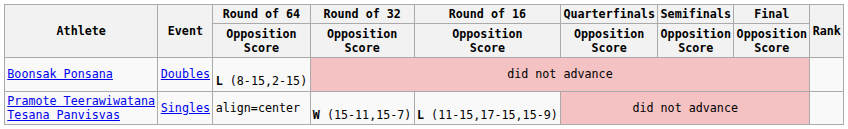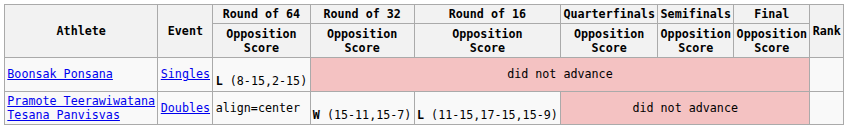(185, 74) Doubles -> (185, 74) Singles
(185, 108) Singles -> (185, 108) Doubles
